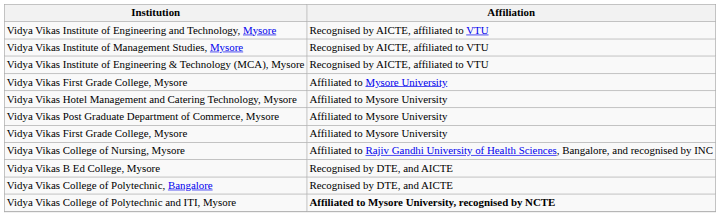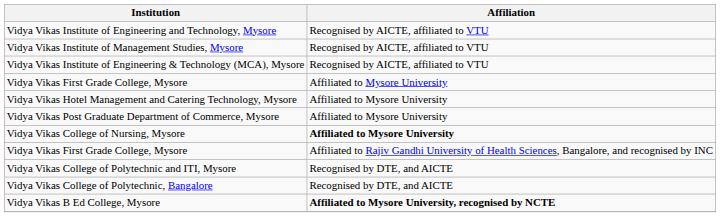(97, 133) Vidya Vikas First Grade College, Mysore -> (96, 133) Vidya Vikas College of Nursing, Mysore
(378, 133) normal -> (382, 133) bold
(96, 151) Vidya Vikas College of Nursing, Mysore -> (97, 151) Vidya Vikas First Grade College, Mysore
(83, 168) Vidya Vikas B Ed College, Mysore -> (122, 168) Vidya Vikas College of Polytechnic and ITI, Mysore
(122, 202) Vidya Vikas College of Polytechnic and ITI, Mysore -> (83, 202) Vidya Vikas B Ed College, Mysore
